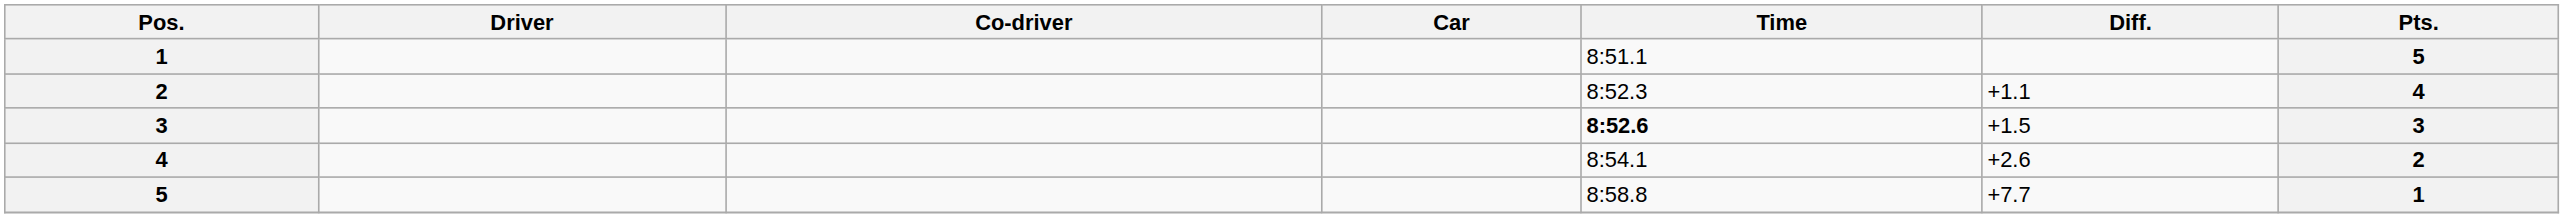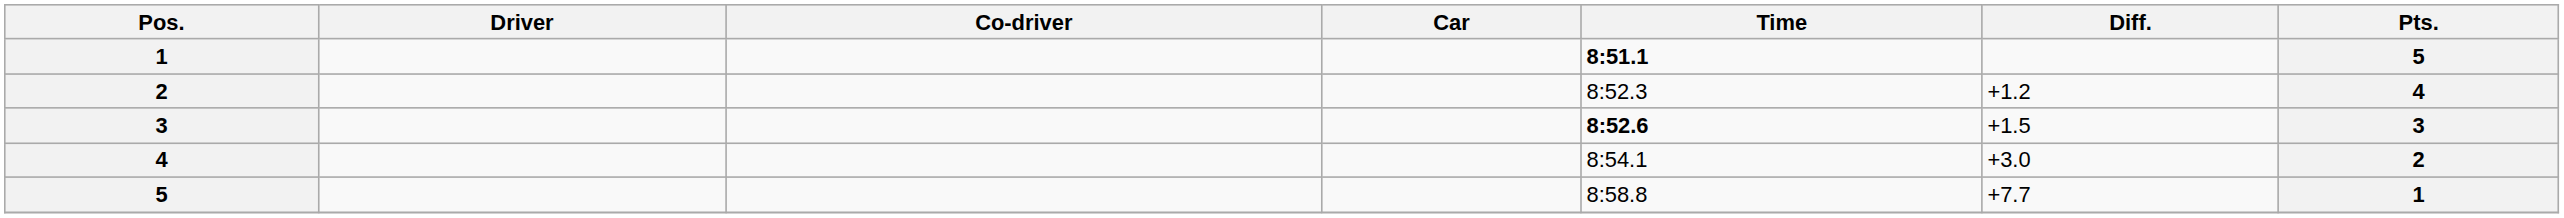(1617, 56) normal -> (1617, 56) bold
(2009, 91) +1.1 -> (2009, 91) +1.2
(2009, 160) +2.6 -> (2009, 160) +3.0
